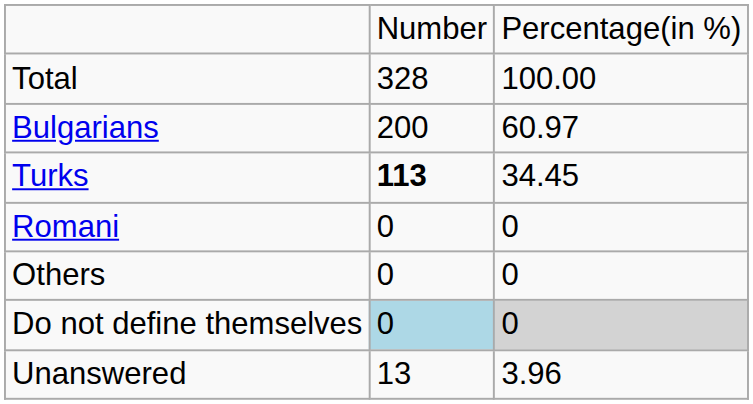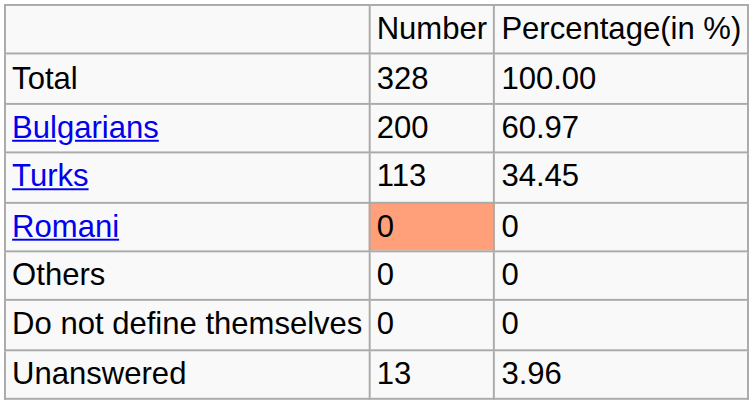(402, 176) bold -> (401, 176) normal
(385, 226) no background -> (385, 226) lightsalmon background
(385, 324) lightblue background -> (385, 324) no background
(510, 324) lightgrey background -> (510, 324) no background
